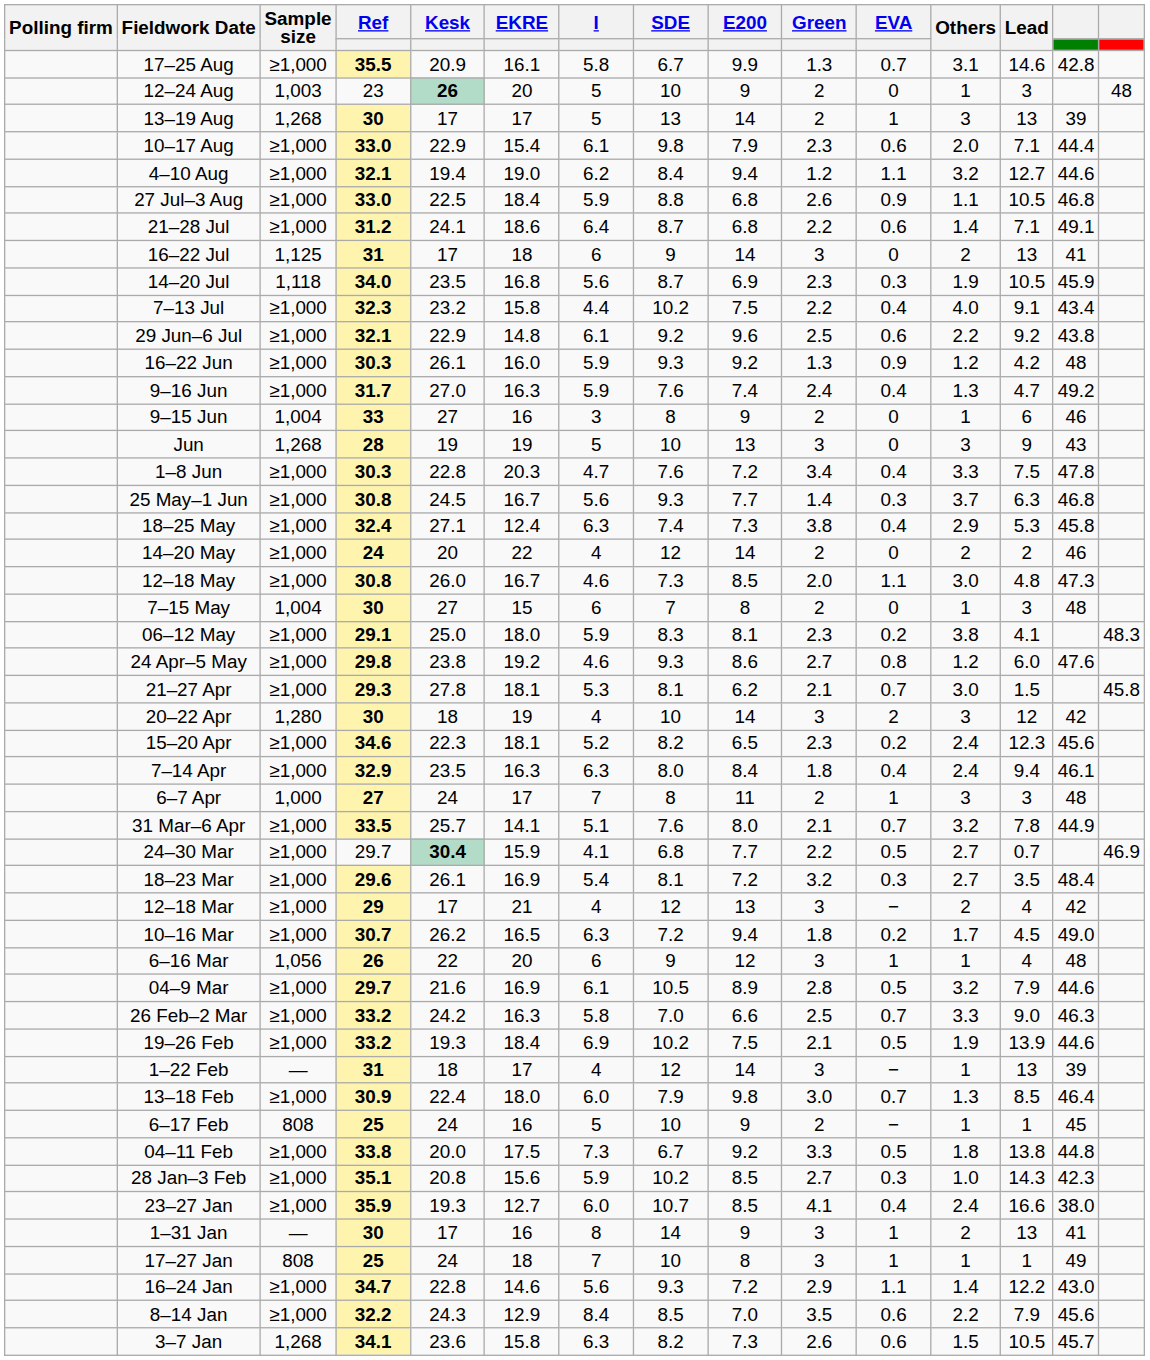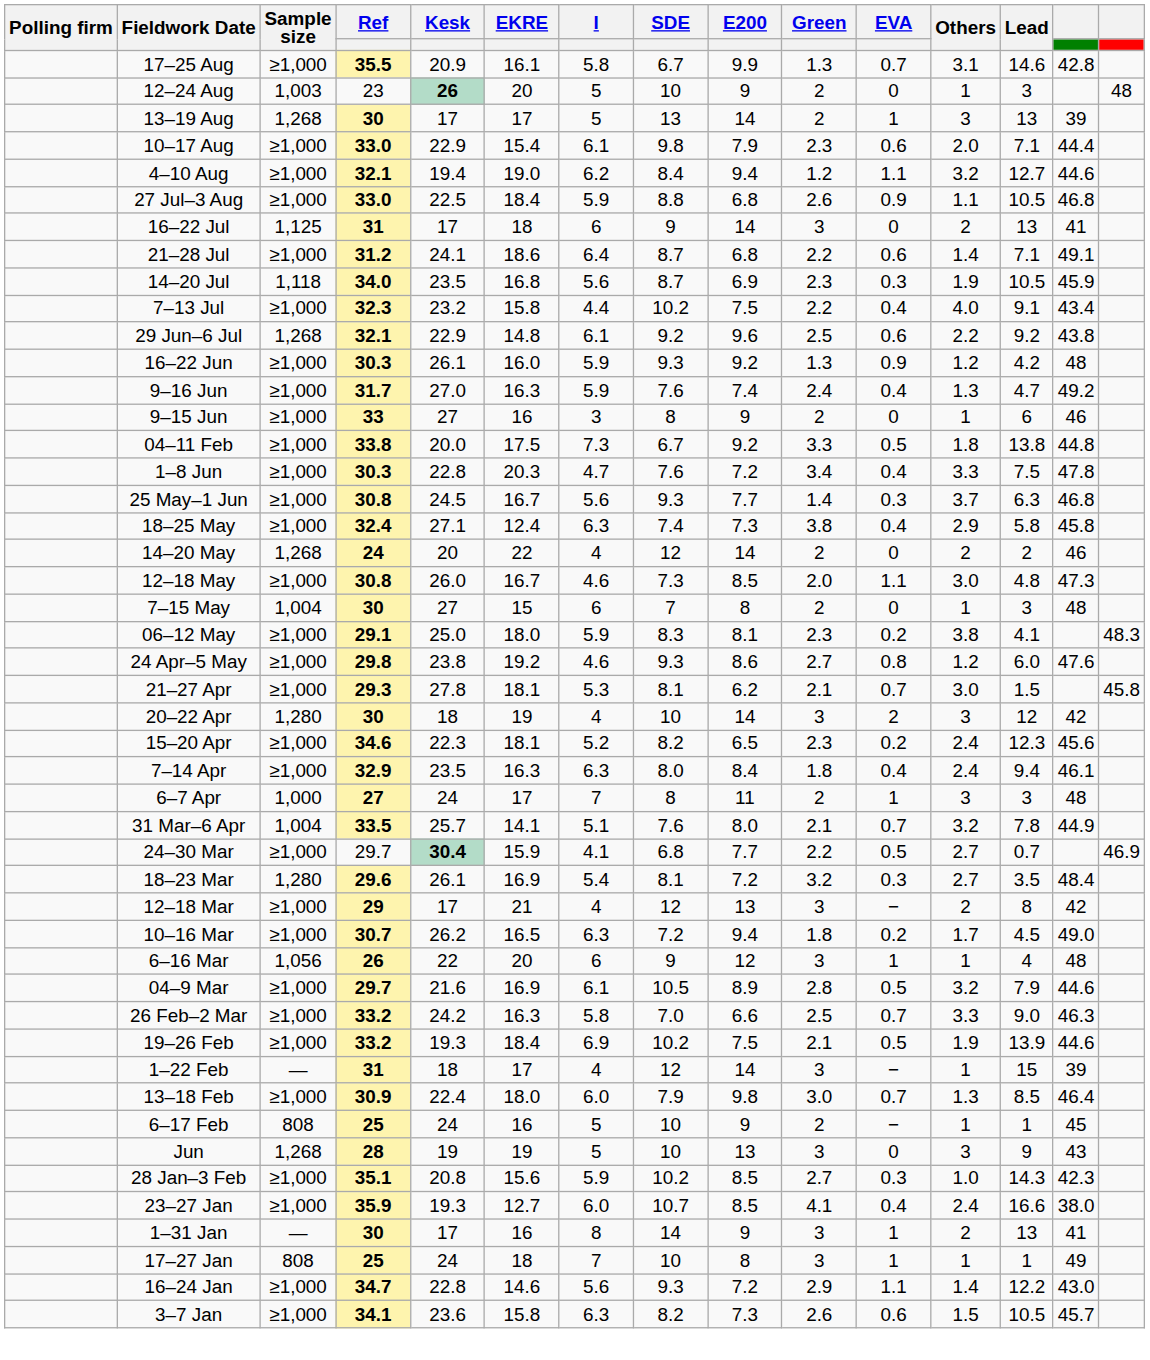rows swapped: (189, 227) <-> (189, 254)
(298, 336) ≥1,000 -> (298, 336) 1,268
(298, 418) 1,004 -> (298, 418) ≥1,000
rows swapped: (189, 445) <-> (189, 1151)
(1027, 526) 5.3 -> (1027, 526) 5.8
(298, 553) ≥1,000 -> (298, 553) 1,268
(298, 825) ≥1,000 -> (298, 825) 1,004
(298, 880) ≥1,000 -> (298, 880) 1,280
(1027, 907) 4 -> (1027, 907) 8
(1027, 1070) 13 -> (1027, 1070) 15
- row: (189, 1315)
(298, 1342) 1,268 -> (298, 1315) ≥1,000
